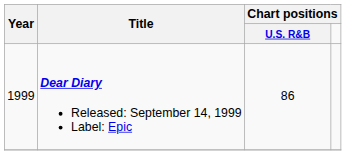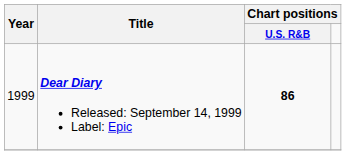(288, 96) normal -> (288, 96) bold
